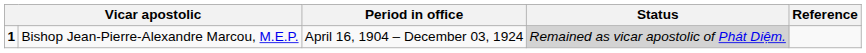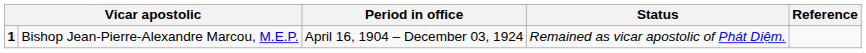(658, 36) lightgrey background -> (658, 36) no background
